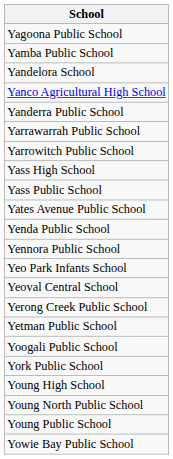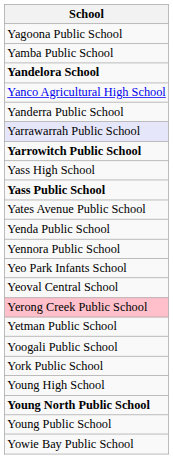(51, 72) normal -> (53, 72) bold
(74, 131) no background -> (74, 131) lavender background
(71, 151) normal -> (74, 151) bold
(55, 190) normal -> (56, 190) bold
(77, 307) no background -> (77, 307) pink background
(75, 405) normal -> (79, 405) bold
